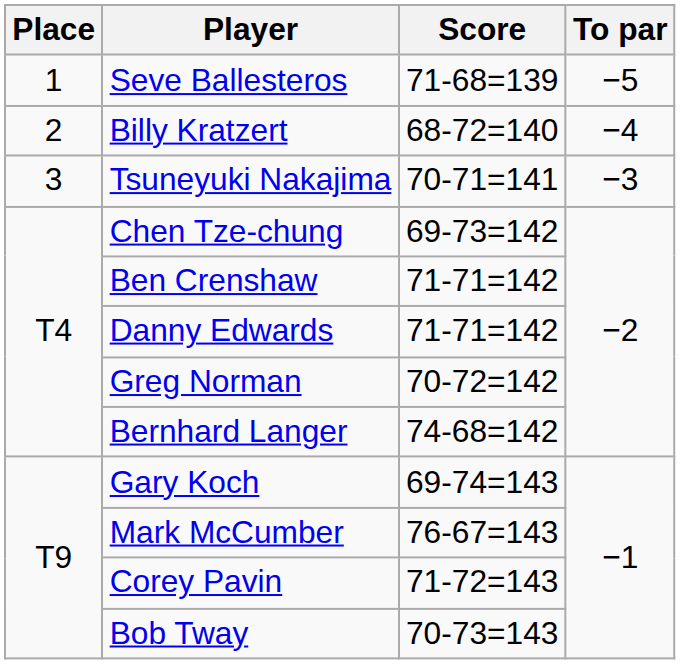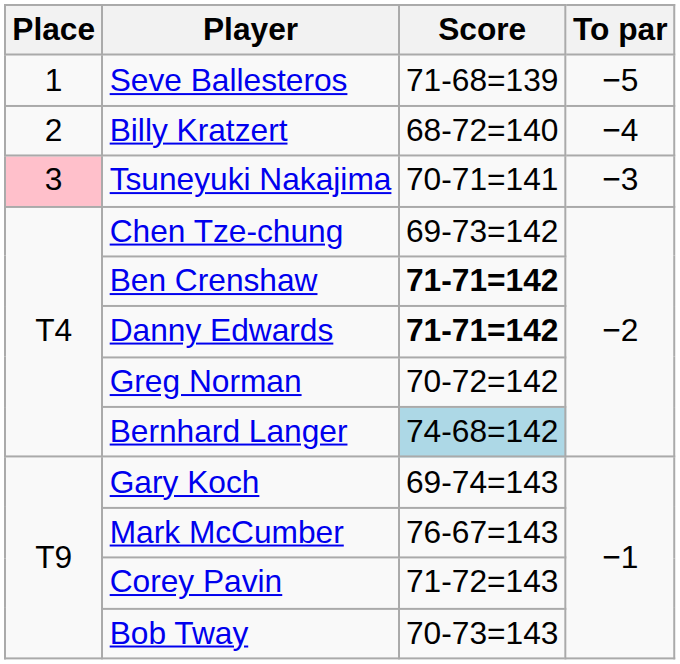(54, 180) no background -> (54, 180) pink background
(482, 280) normal -> (482, 280) bold
(482, 331) normal -> (482, 331) bold
(482, 431) no background -> (482, 431) lightblue background
